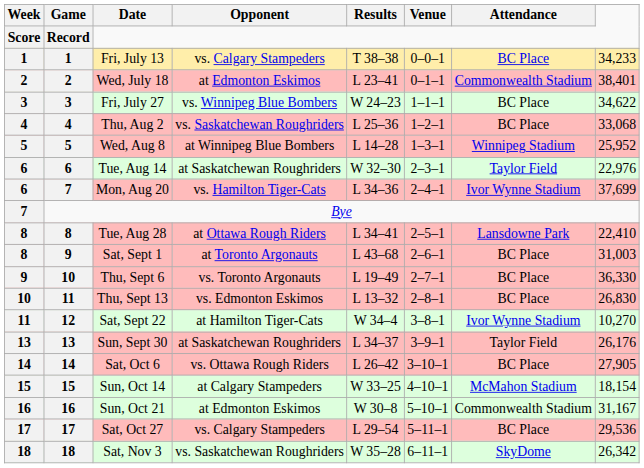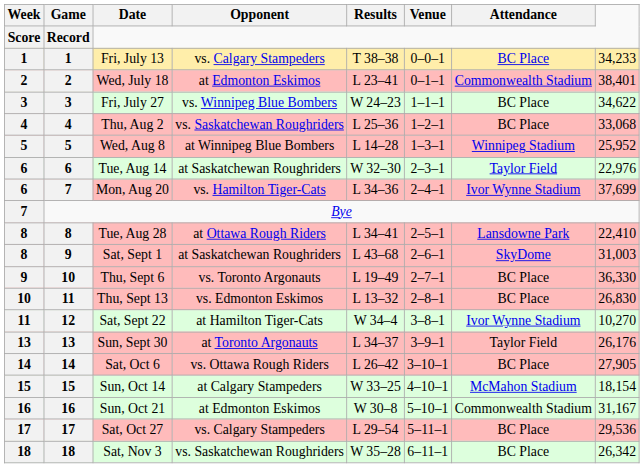(260, 255) at Toronto Argonauts -> (260, 255) at Saskatchewan Roughriders
(523, 255) BC Place -> (523, 255) SkyDome
(260, 342) at Saskatchewan Roughriders -> (260, 342) at Toronto Argonauts
(523, 451) SkyDome -> (523, 451) BC Place
